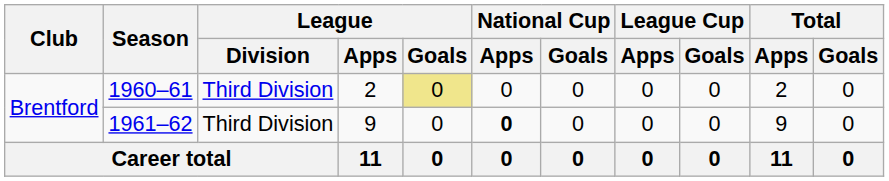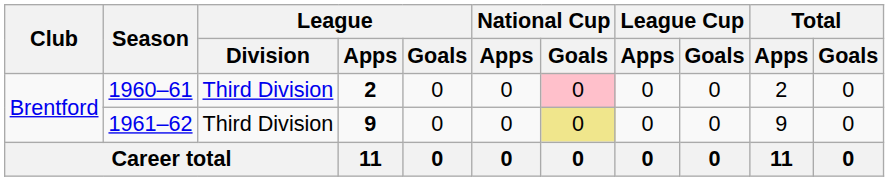(370, 90) normal -> (370, 90) bold
(437, 90) khaki background -> (437, 90) no background
(578, 90) no background -> (578, 90) pink background
(370, 124) normal -> (370, 124) bold
(506, 124) bold -> (506, 124) normal
(578, 124) no background -> (578, 124) khaki background
